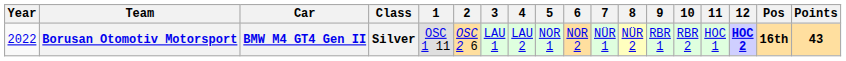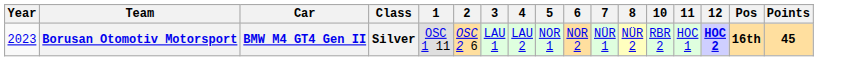- column: (660, 14)
(22, 40) 2022 -> (22, 40) 2023
(816, 40) 43 -> (788, 40) 45
